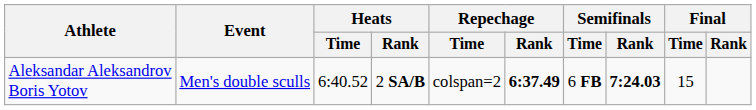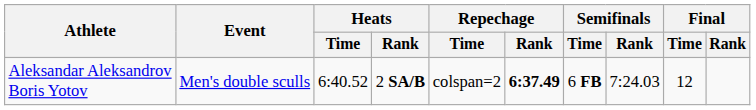(635, 81) bold -> (635, 81) normal
(685, 81) 15 -> (685, 81) 12
